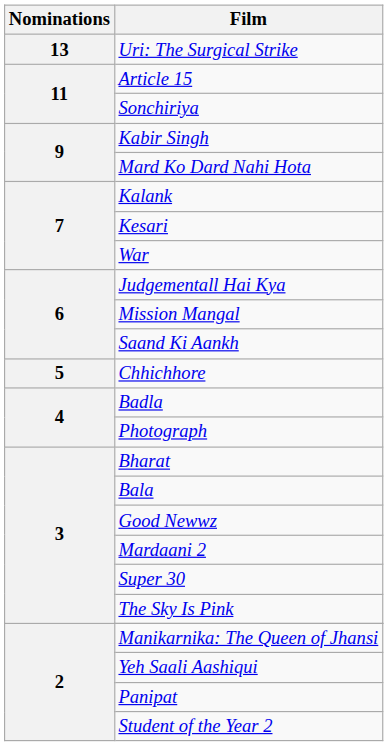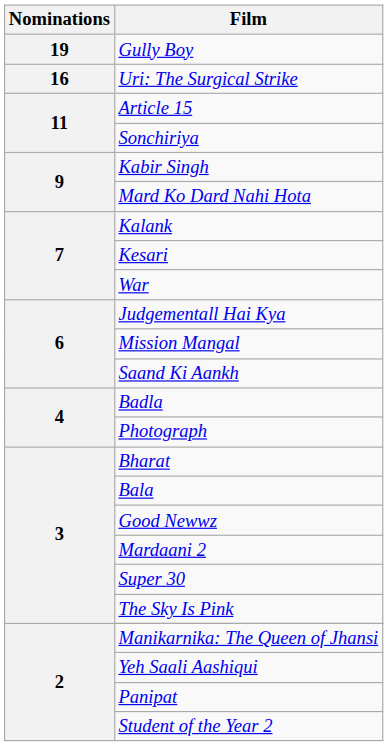+ row: (156, 49)
(59, 49) 13 -> (59, 78) 16
- row: (162, 372)
